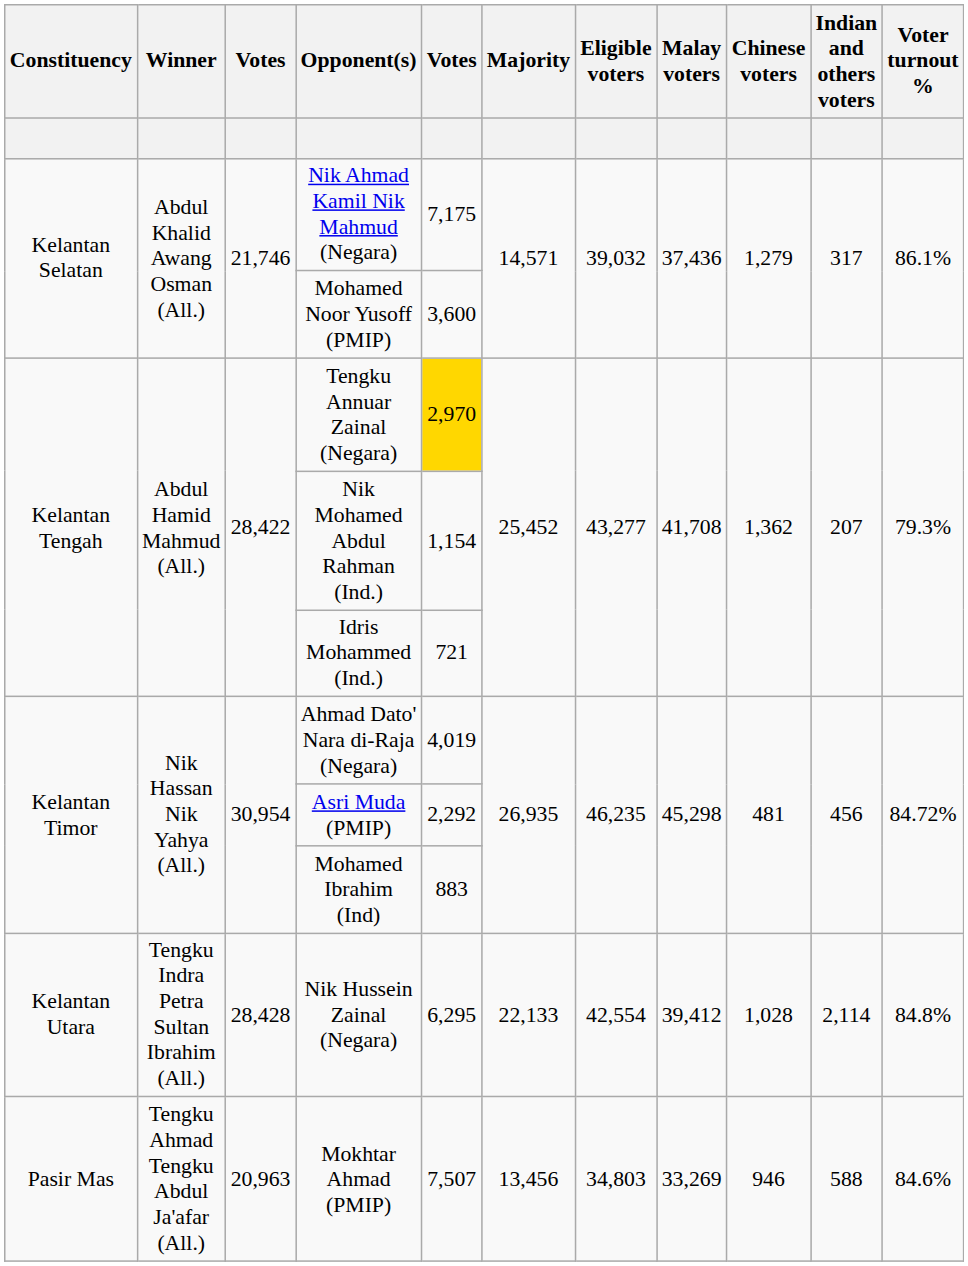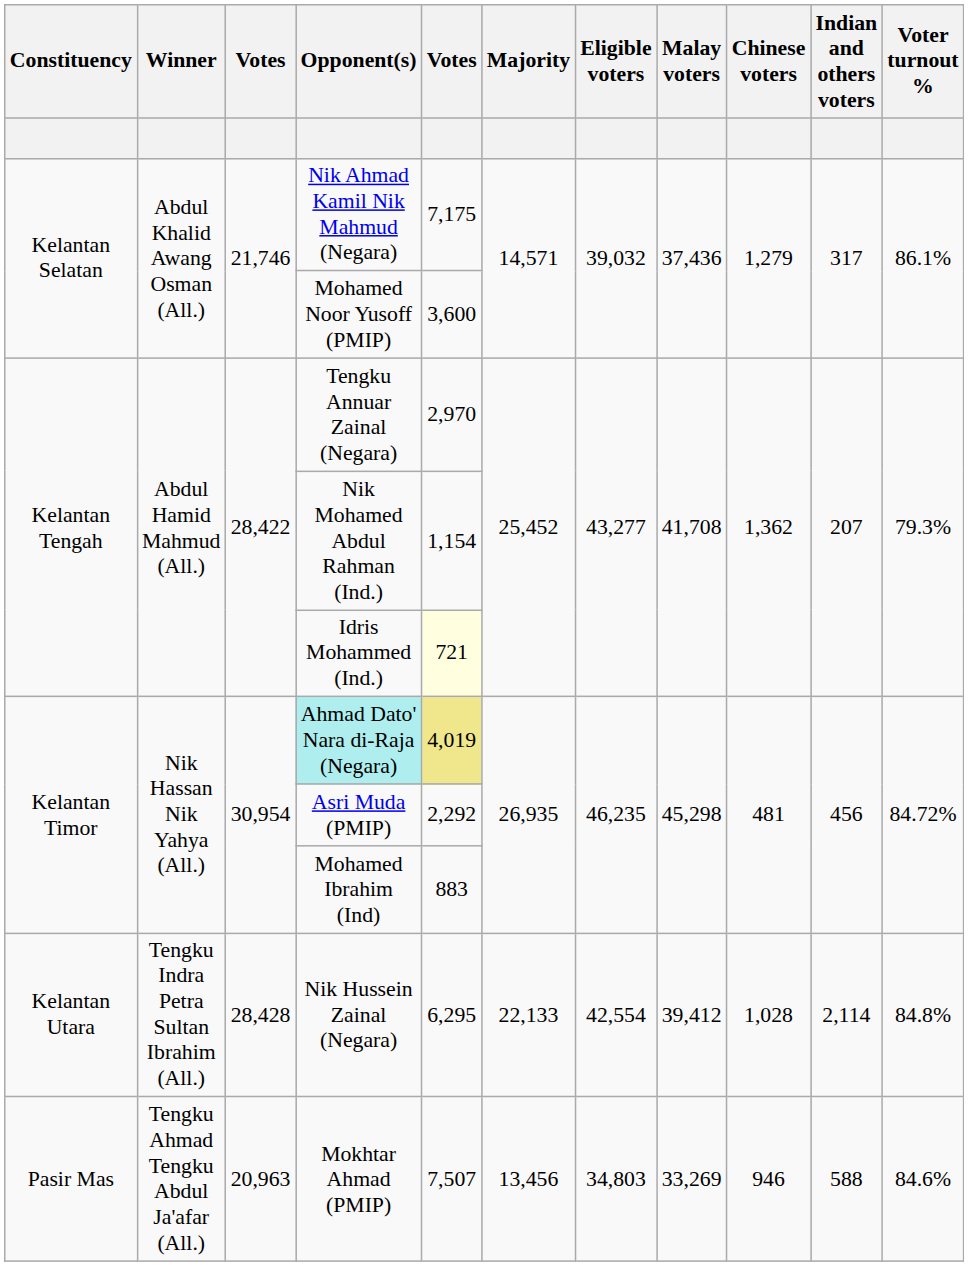(452, 414) gold background -> (452, 414) no background
(452, 653) no background -> (452, 653) lightyellow background
(359, 740) no background -> (359, 740) paleturquoise background
(452, 740) no background -> (452, 740) khaki background
